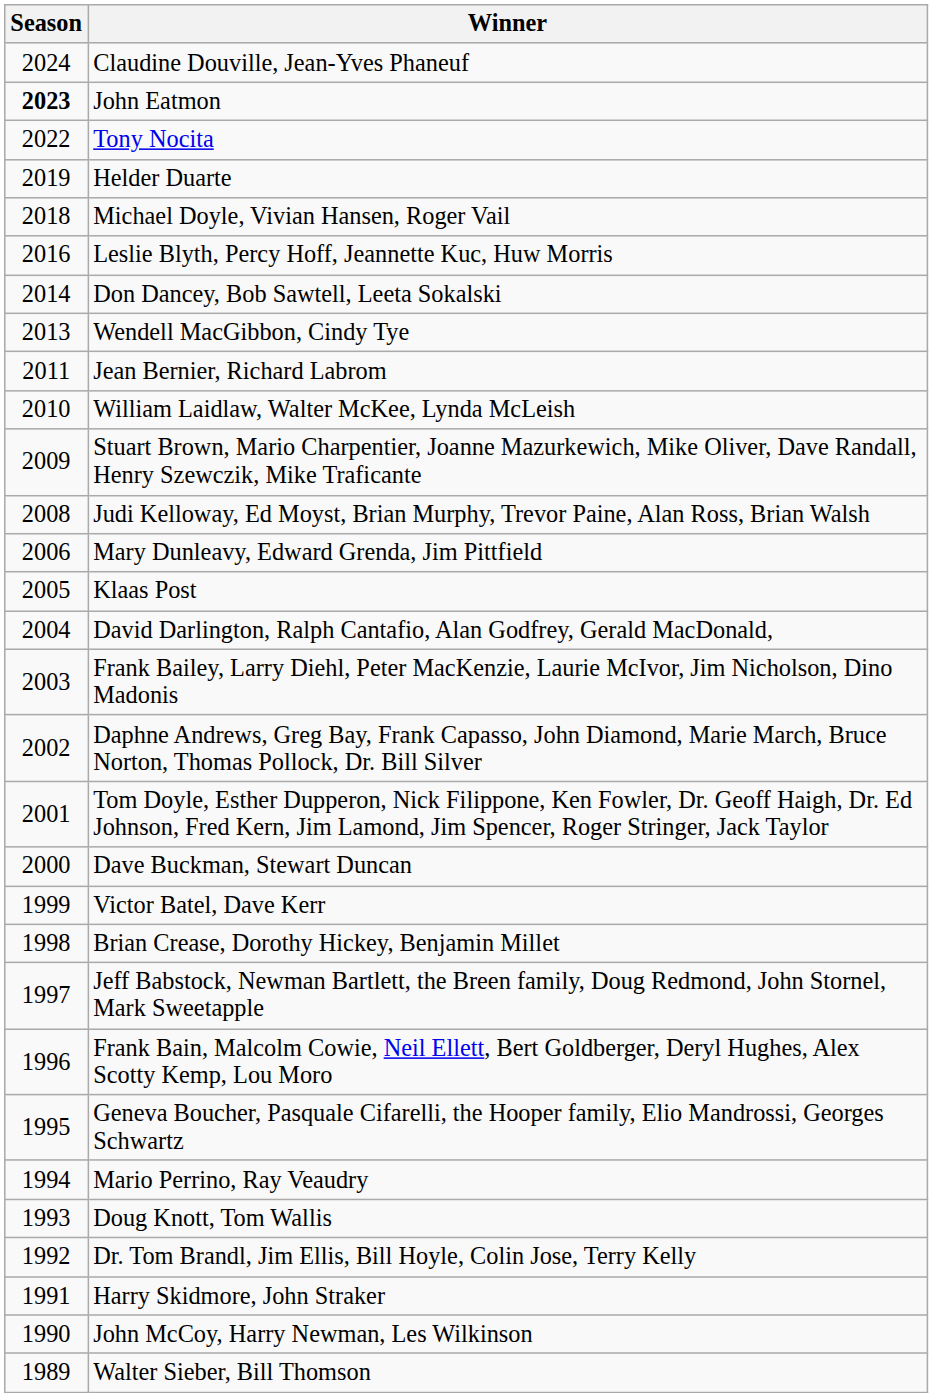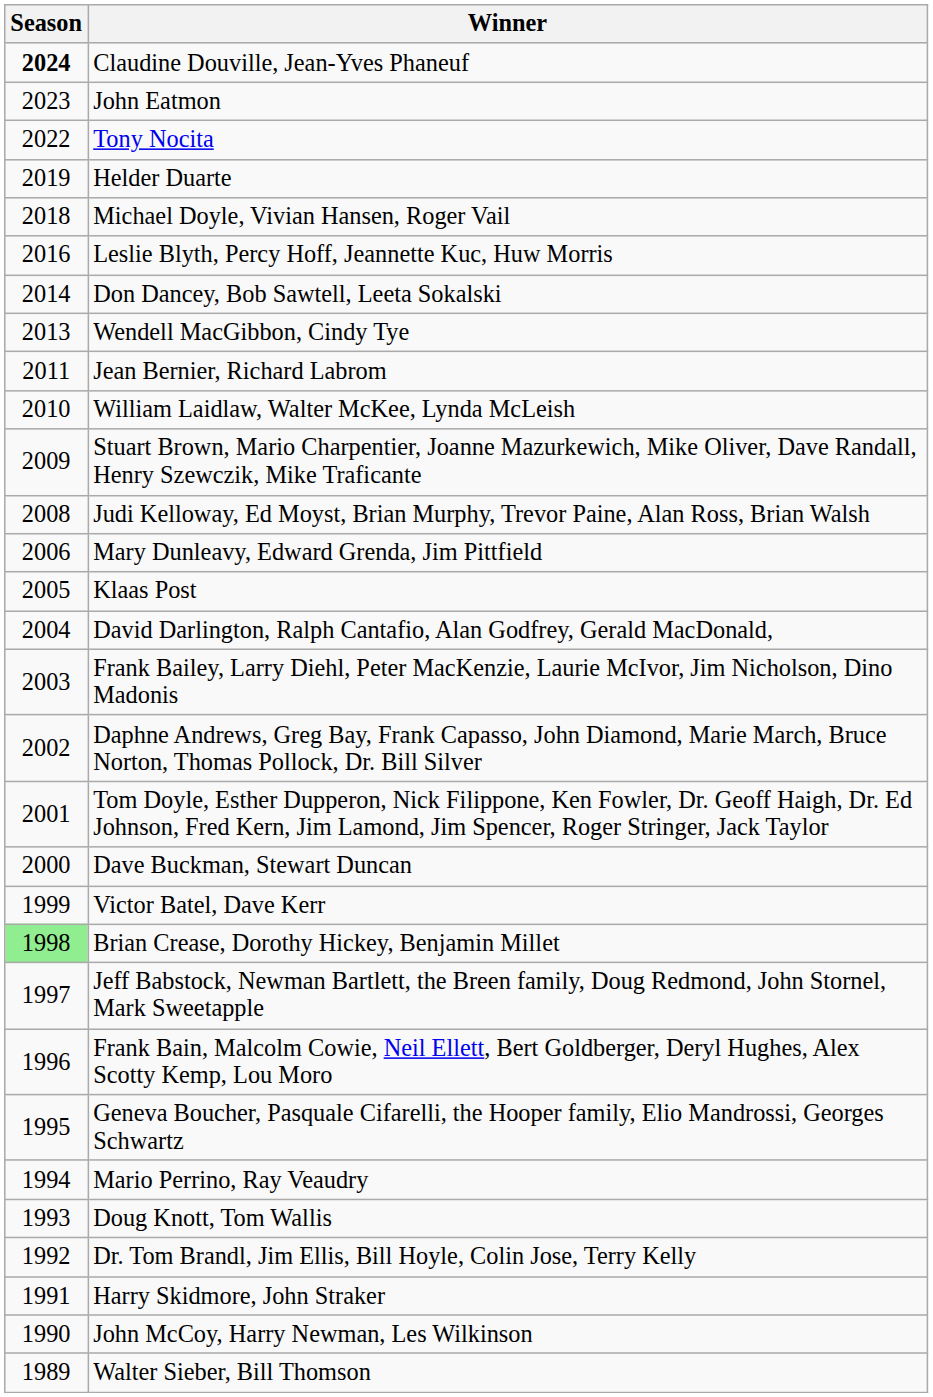(46, 62) normal -> (46, 62) bold
(46, 100) bold -> (46, 100) normal
(46, 943) no background -> (46, 943) lightgreen background
